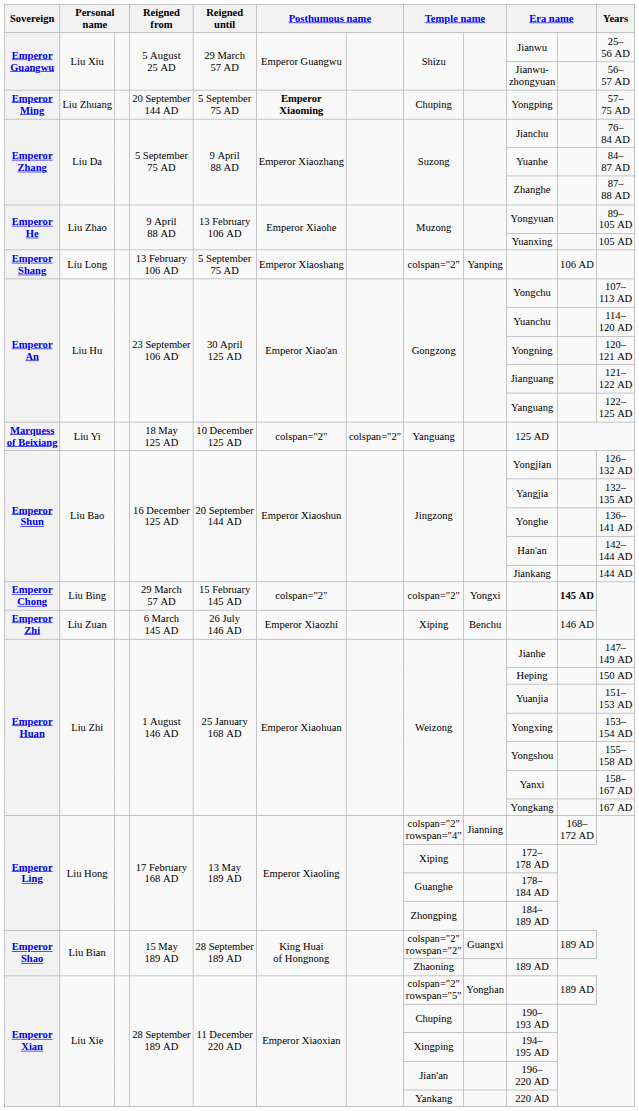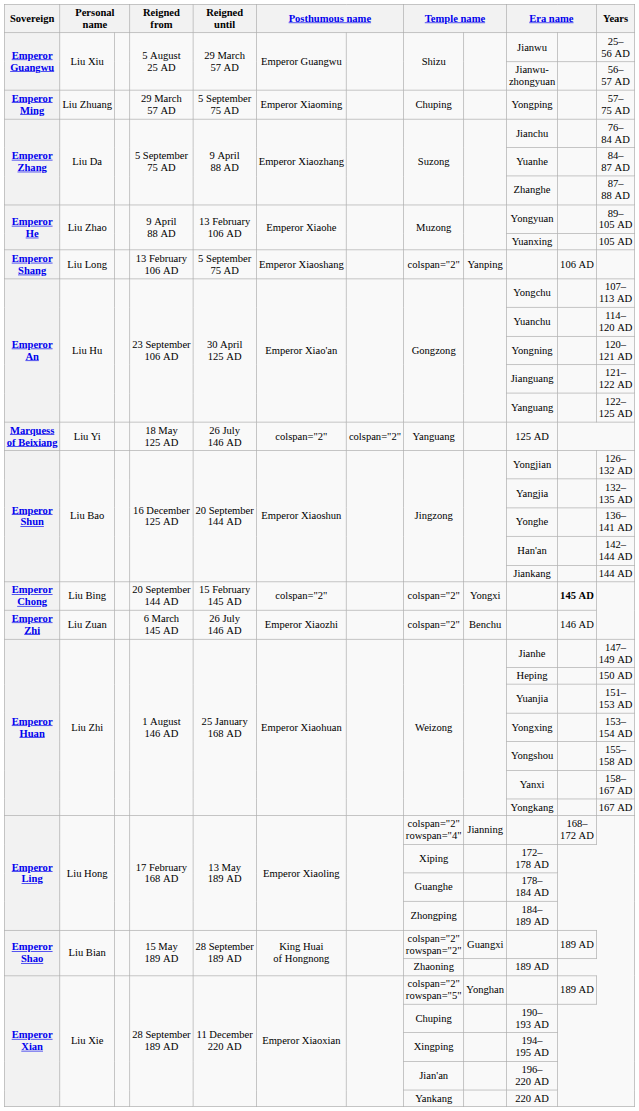(161, 104) 20 September 144 AD -> (161, 104) 29 March 57 AD
(301, 104) bold -> (301, 104) normal
(225, 436) 10 December 125 AD -> (225, 436) 26 July 146 AD
(161, 596) 29 March 57 AD -> (161, 596) 20 September 144 AD
(434, 624) Xiping -> (434, 624) colspan="2"
